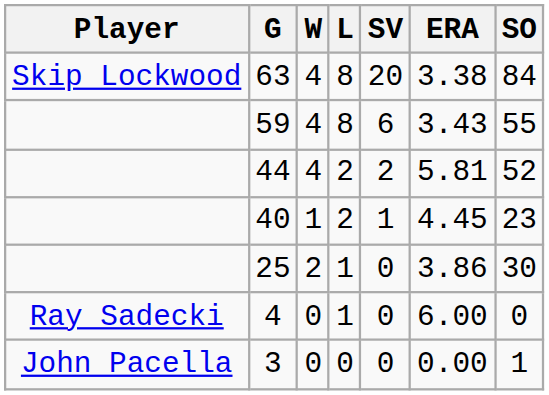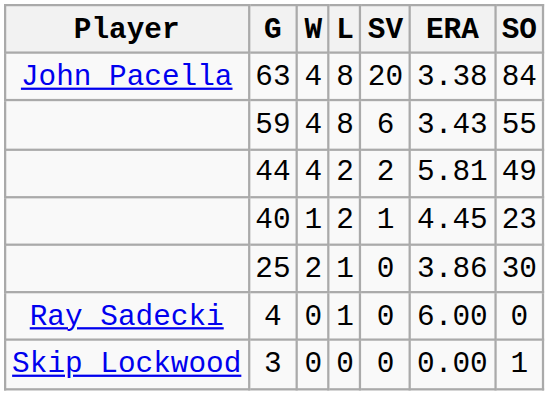(127, 77) Skip Lockwood -> (127, 77) John Pacella
(519, 173) 52 -> (519, 173) 49
(127, 364) John Pacella -> (127, 364) Skip Lockwood
